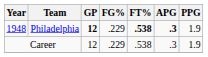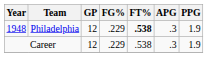(92, 28) bold -> (92, 28) normal
(173, 28) bold -> (173, 28) normal
